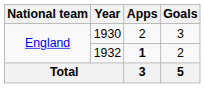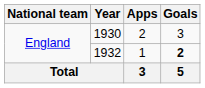(142, 53) bold -> (142, 53) normal
(180, 53) normal -> (180, 53) bold
